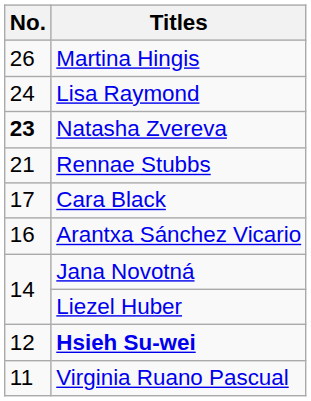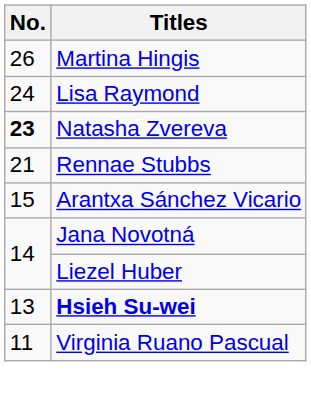- row: (111, 200)
(22, 235) 16 -> (22, 200) 15
(22, 342) 12 -> (22, 306) 13
